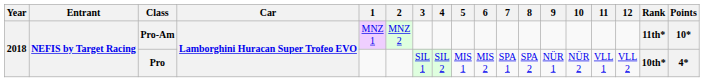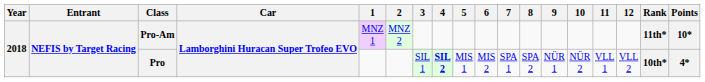(442, 63) normal -> (443, 63) bold
